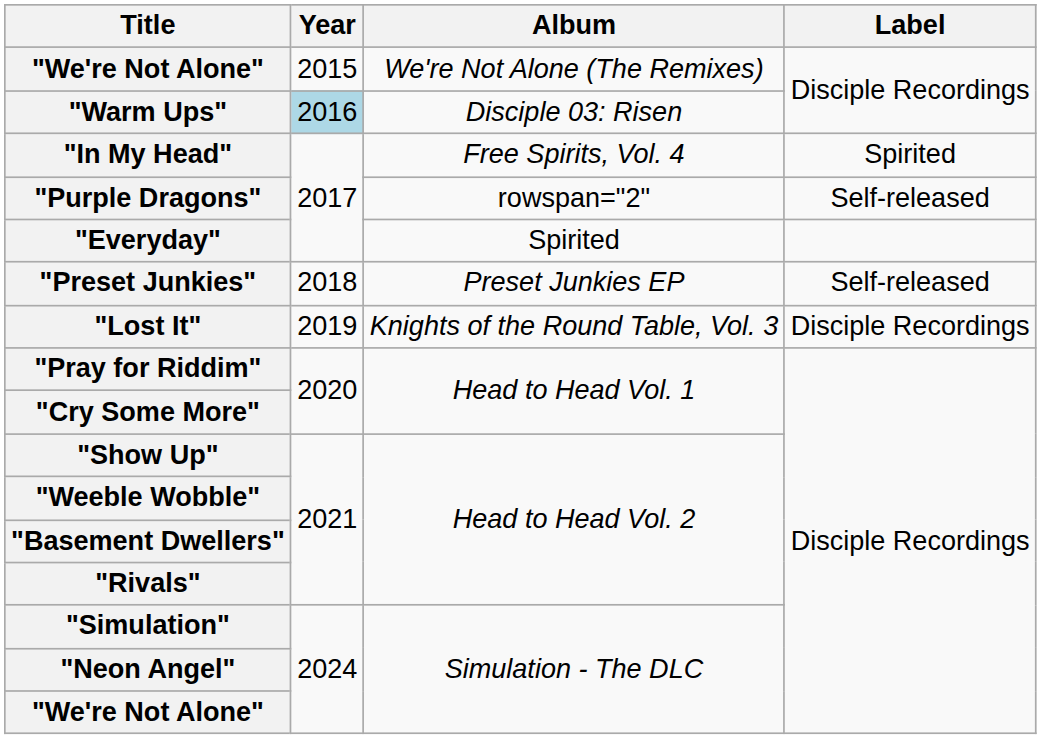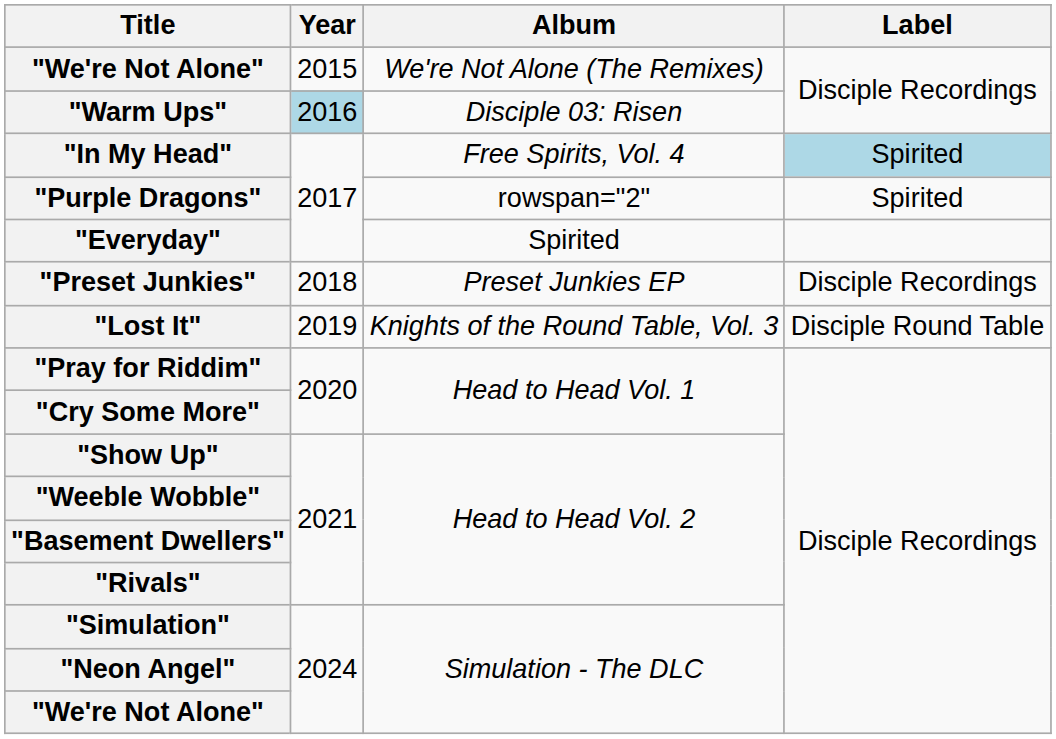(910, 154) no background -> (917, 154) lightblue background
(910, 197) Self-released -> (917, 197) Spirited
(910, 283) Self-released -> (917, 283) Disciple Recordings
(910, 326) Disciple Recordings -> (917, 326) Disciple Round Table
